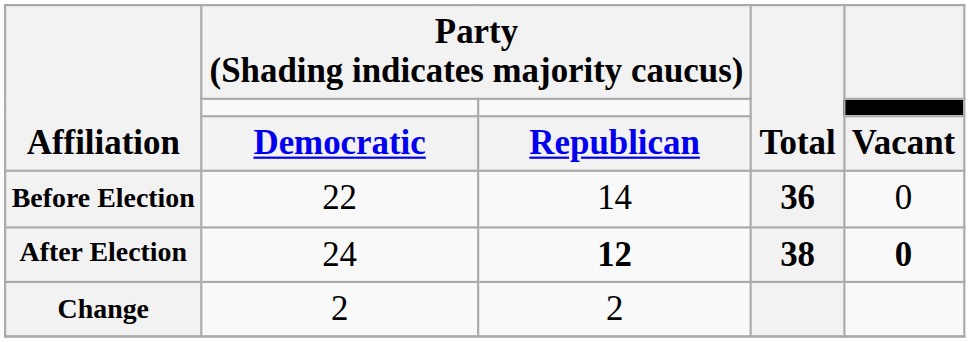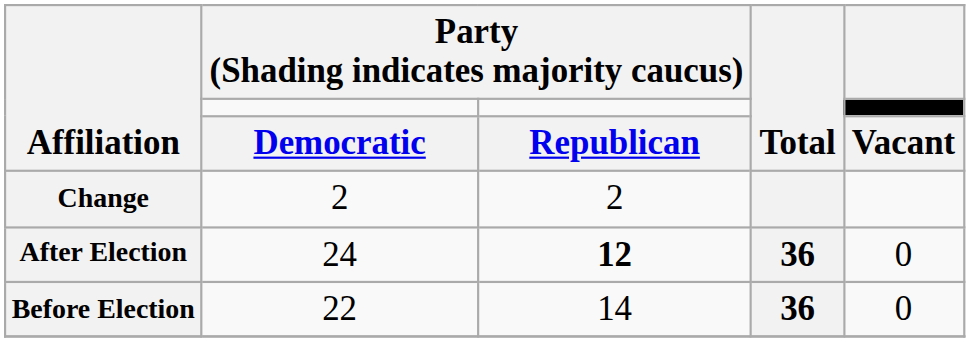rows swapped: (103, 198) <-> (103, 308)
(798, 253) 38 -> (798, 253) 36
(904, 253) bold -> (904, 253) normal
